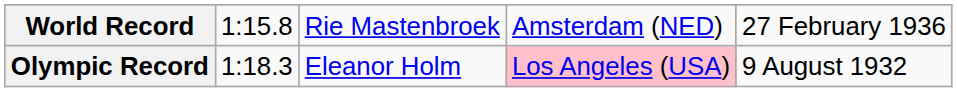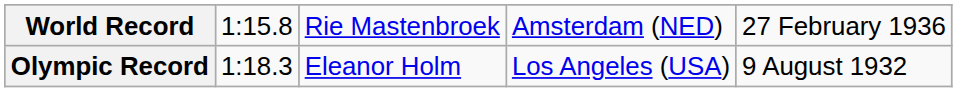(621, 66) pink background -> (621, 66) no background
